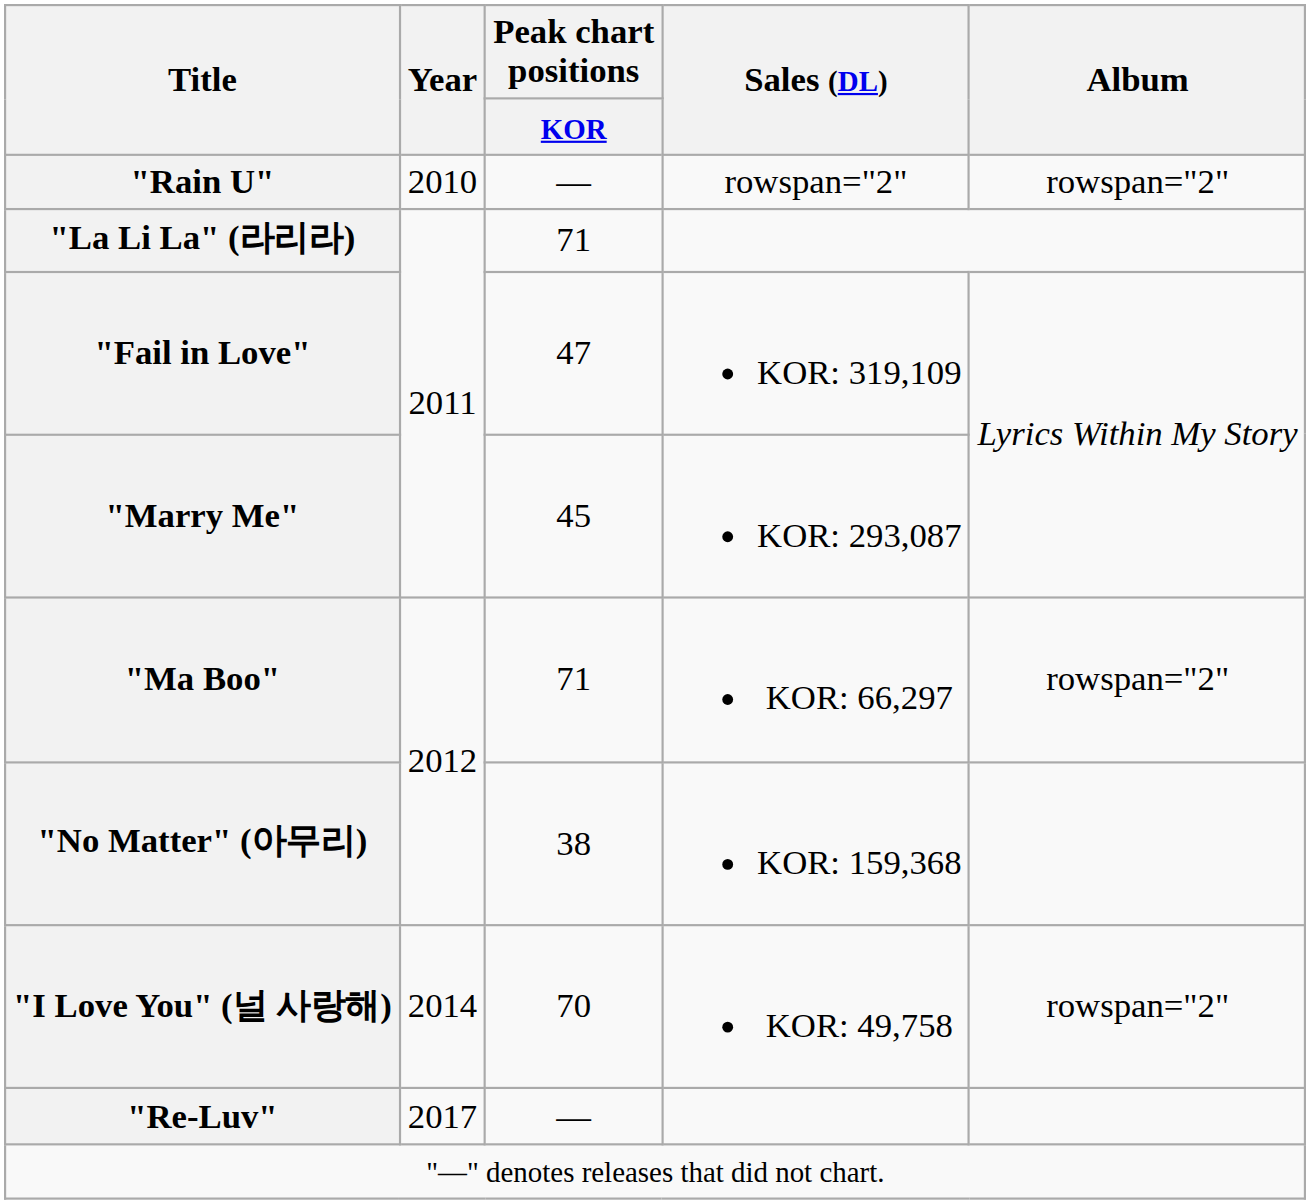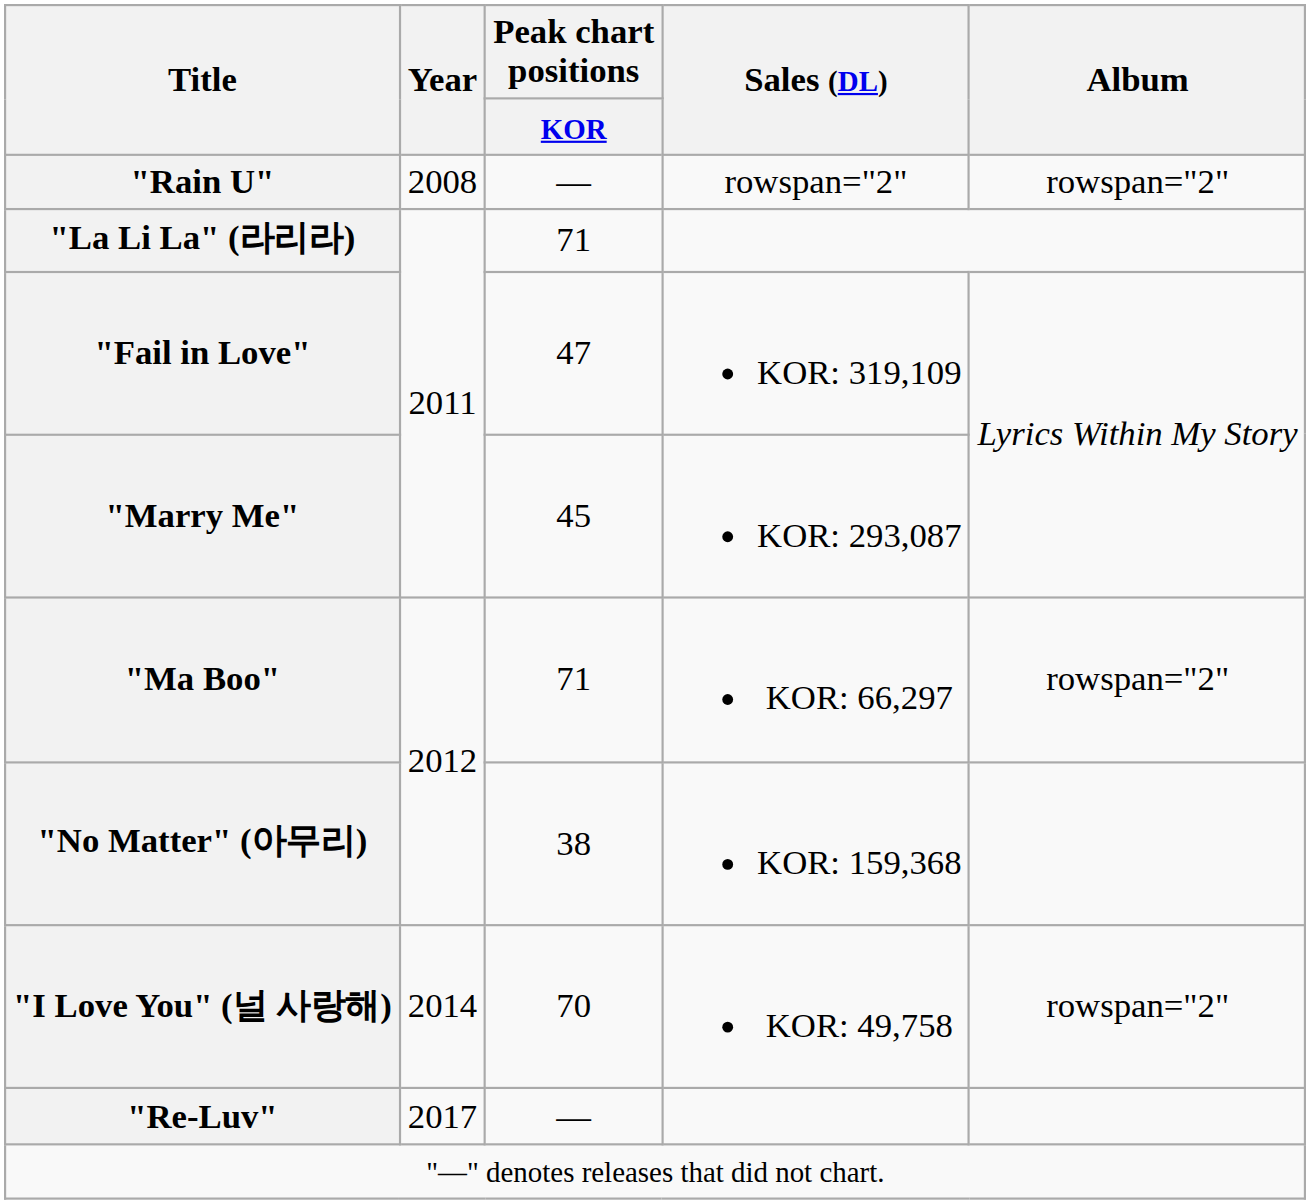(443, 181) 2010 -> (443, 181) 2008
